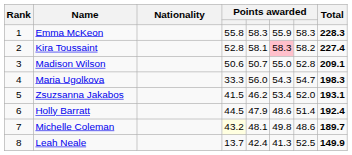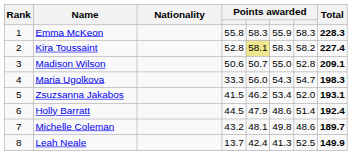(258, 48) no background -> (258, 48) khaki background
(282, 48) pink background -> (282, 48) no background
(234, 127) lightyellow background -> (234, 127) no background
